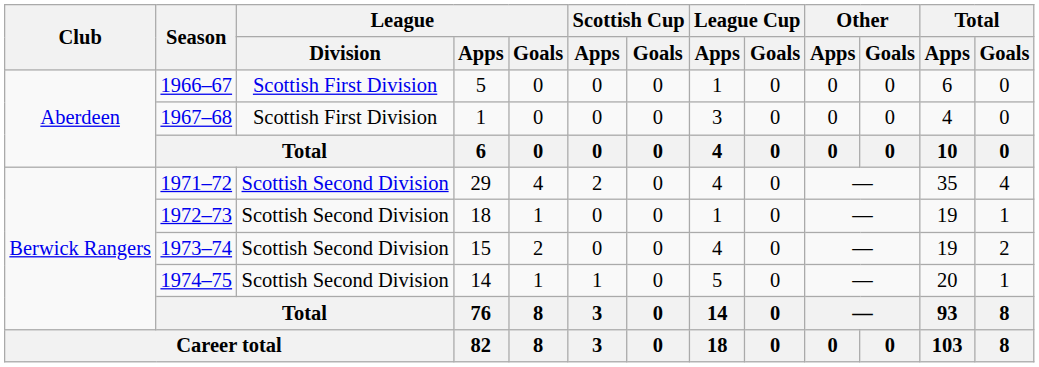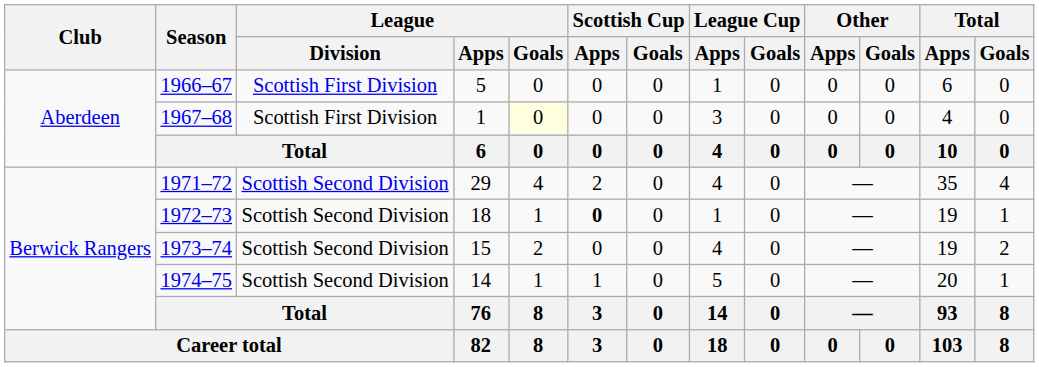(538, 118) no background -> (538, 118) lightyellow background
(597, 215) normal -> (597, 215) bold
